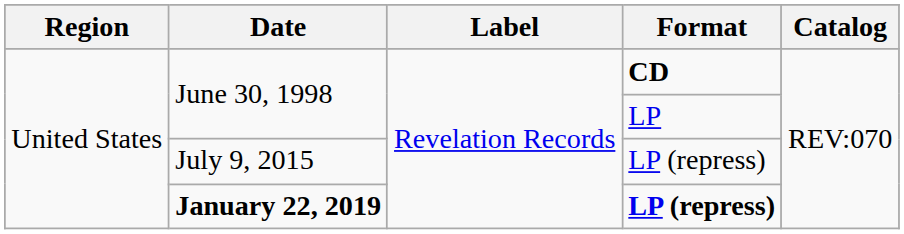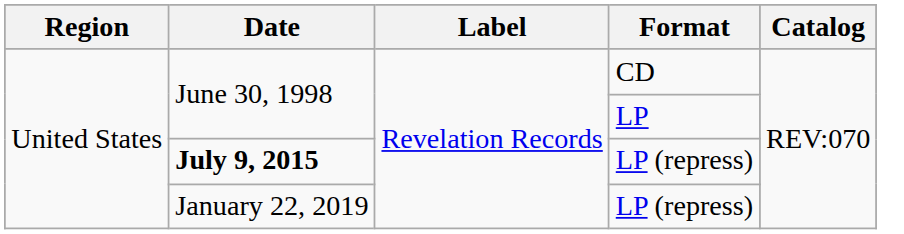(649, 71) bold -> (635, 71) normal
(245, 160) normal -> (247, 160) bold
(278, 205) bold -> (272, 205) normal
(702, 205) bold -> (684, 205) normal
